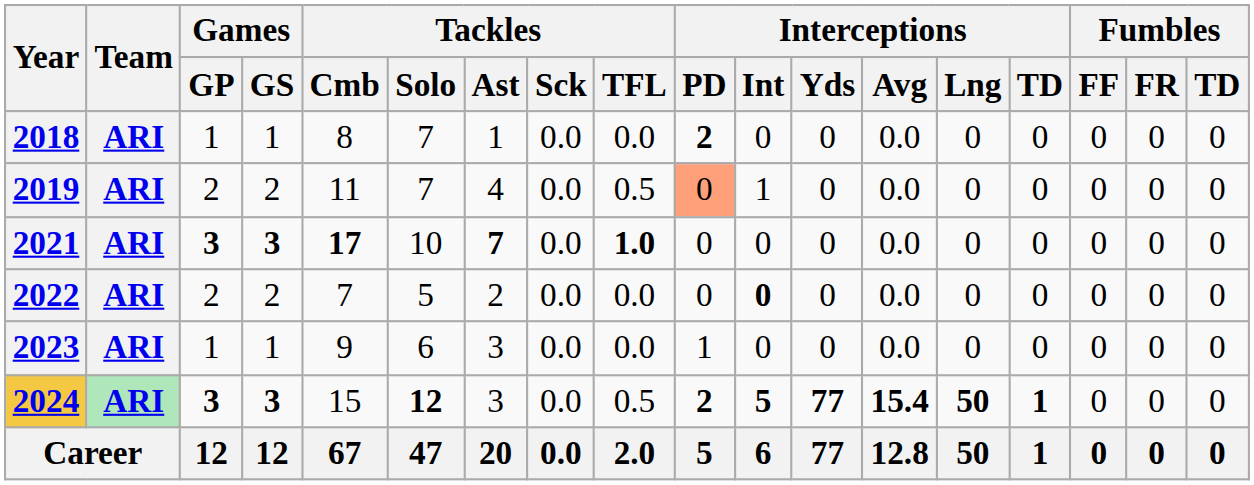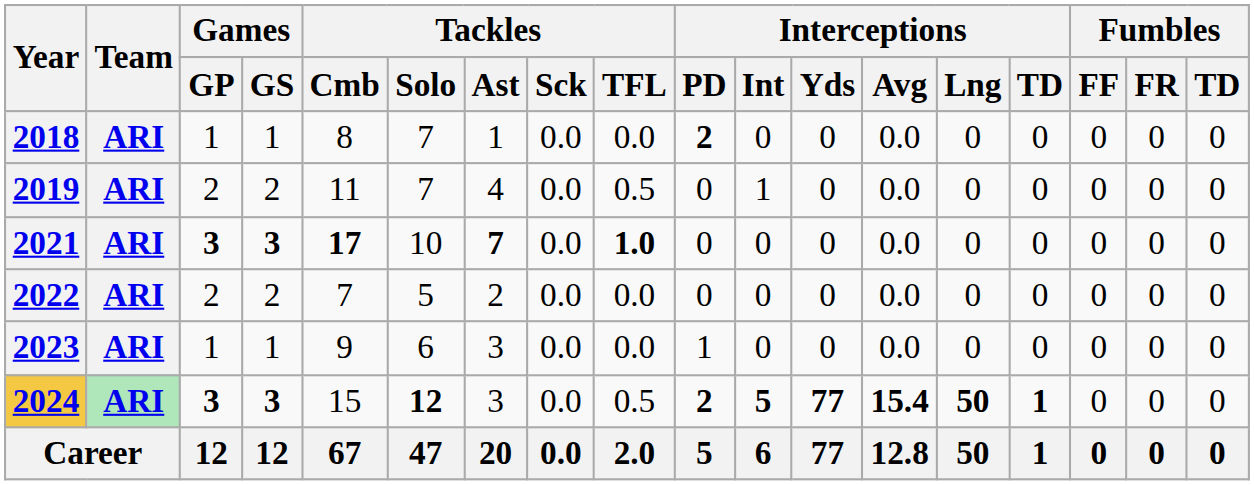(704, 189) lightsalmon background -> (704, 189) no background
(763, 294) bold -> (763, 294) normal
